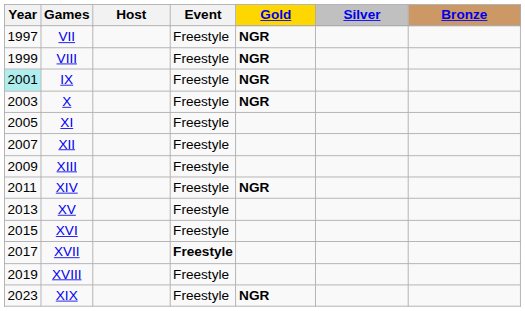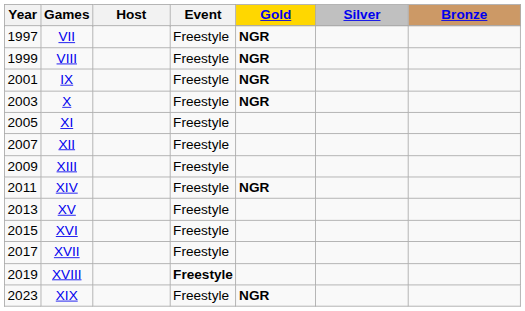(23, 79) paleturquoise background -> (23, 79) no background
(203, 252) bold -> (201, 252) normal
(201, 274) normal -> (203, 274) bold
